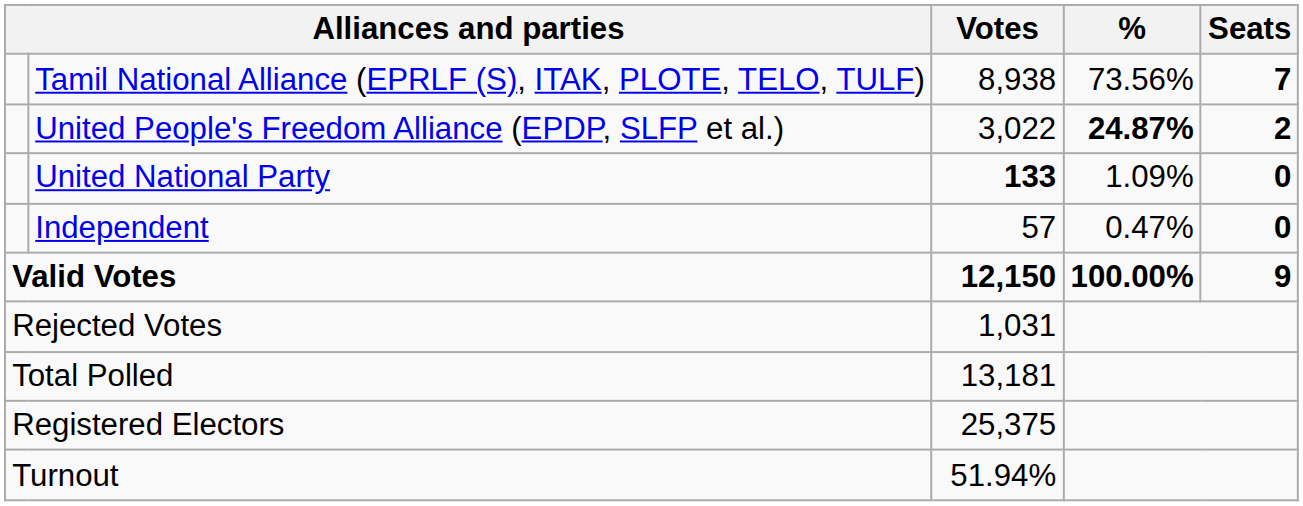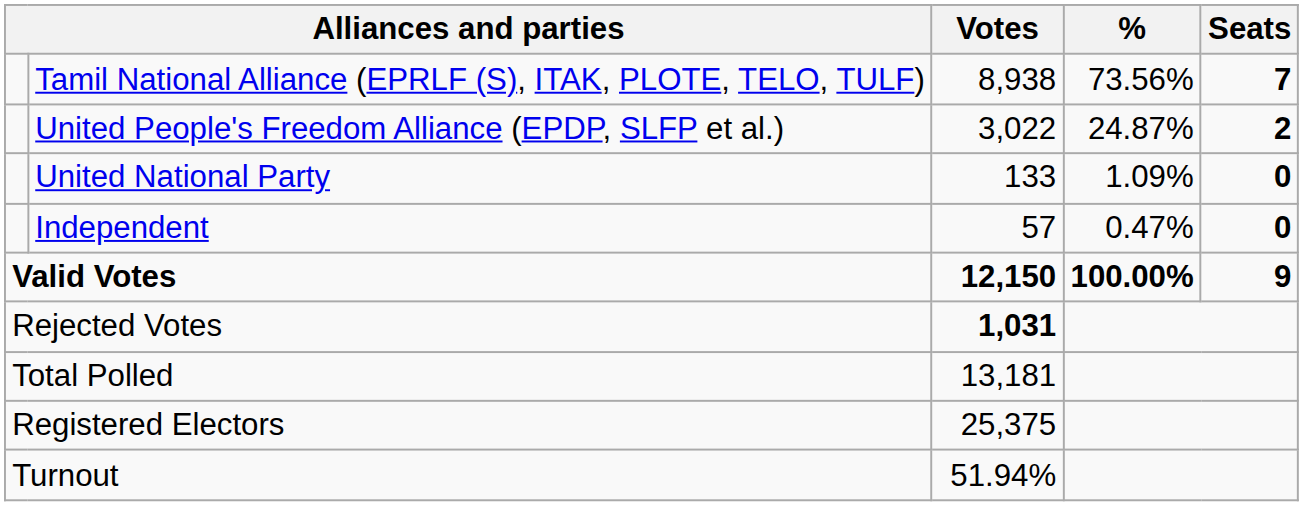(1141, 128) bold -> (1141, 128) normal
(1030, 177) bold -> (1030, 177) normal
(1017, 326) normal -> (1017, 326) bold
